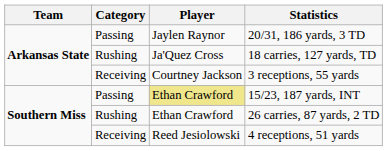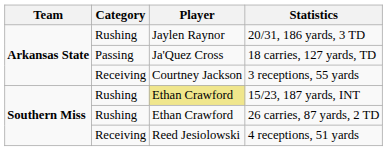(114, 35) Passing -> (116, 35) Rushing
(116, 55) Rushing -> (114, 55) Passing
(114, 95) Passing -> (116, 95) Rushing
